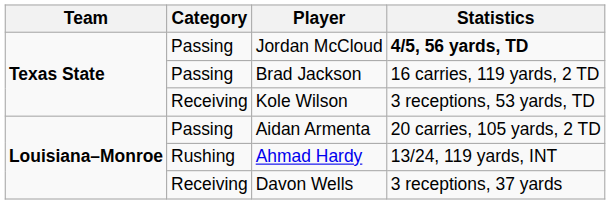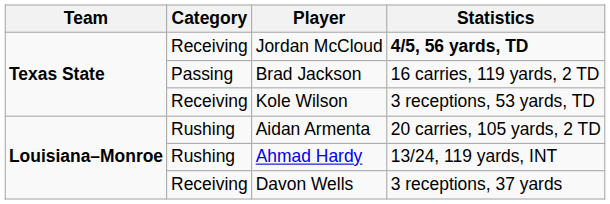(202, 46) Passing -> (209, 46) Receiving
(202, 129) Passing -> (203, 129) Rushing
